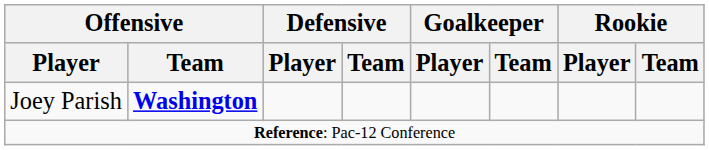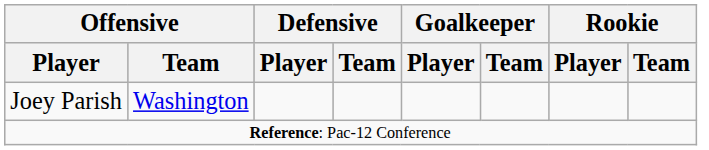(195, 100) bold -> (191, 100) normal
